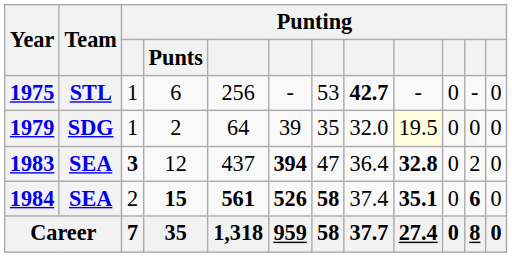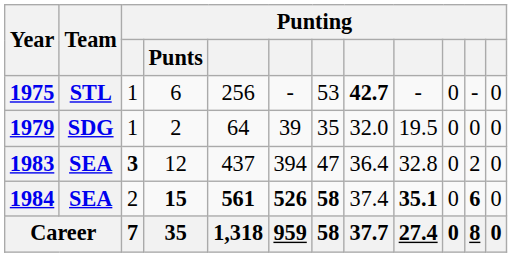(418, 127) lightyellow background -> (418, 127) no background
(290, 163) bold -> (290, 163) normal
(418, 163) bold -> (418, 163) normal
